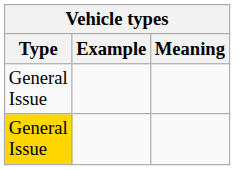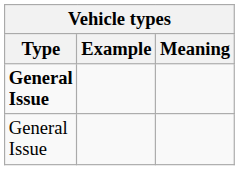(38, 88) normal -> (41, 88) bold
(38, 138) gold background -> (38, 138) no background
